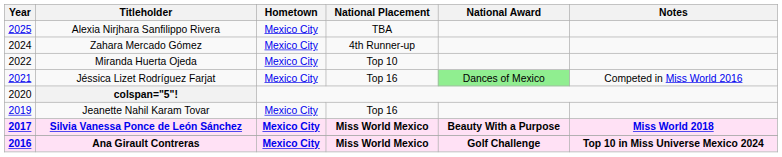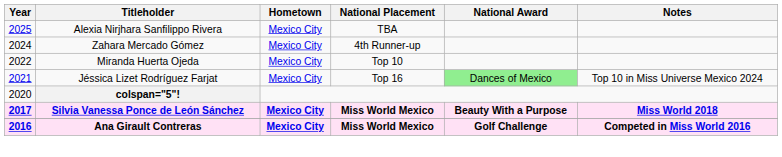(673, 78) Competed in Miss World 2016 -> (677, 78) Top 10 in Miss Universe Mexico 2024
- row: (146, 111)
(673, 144) Top 10 in Miss Universe Mexico 2024 -> (677, 127) Competed in Miss World 2016
